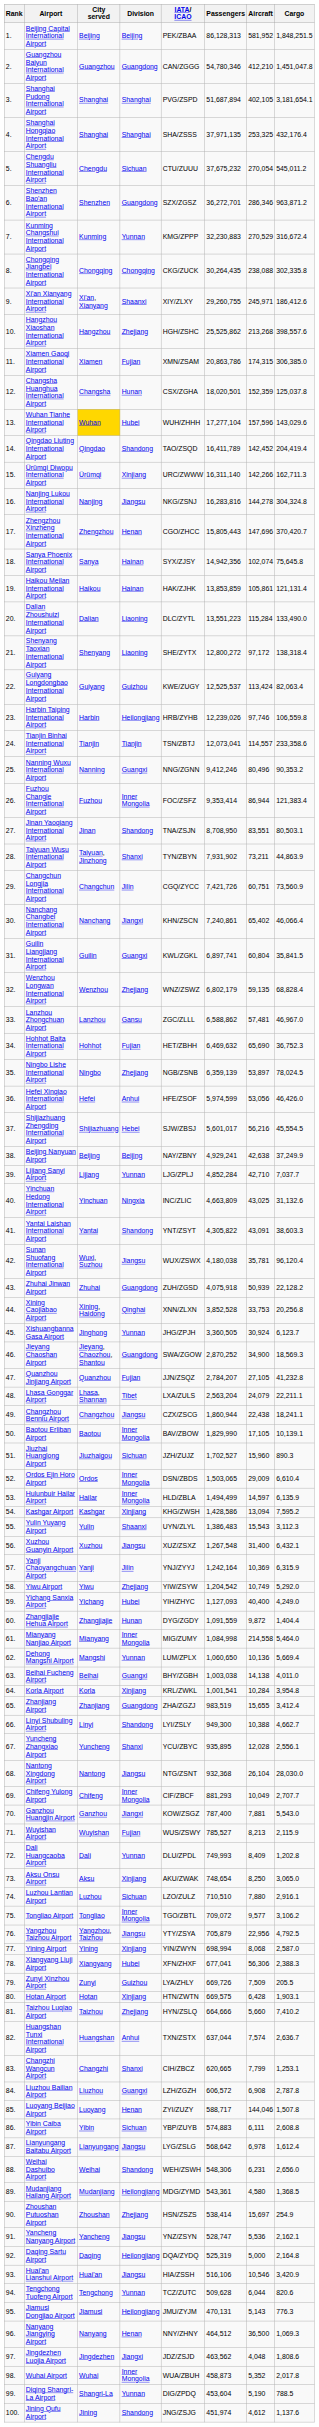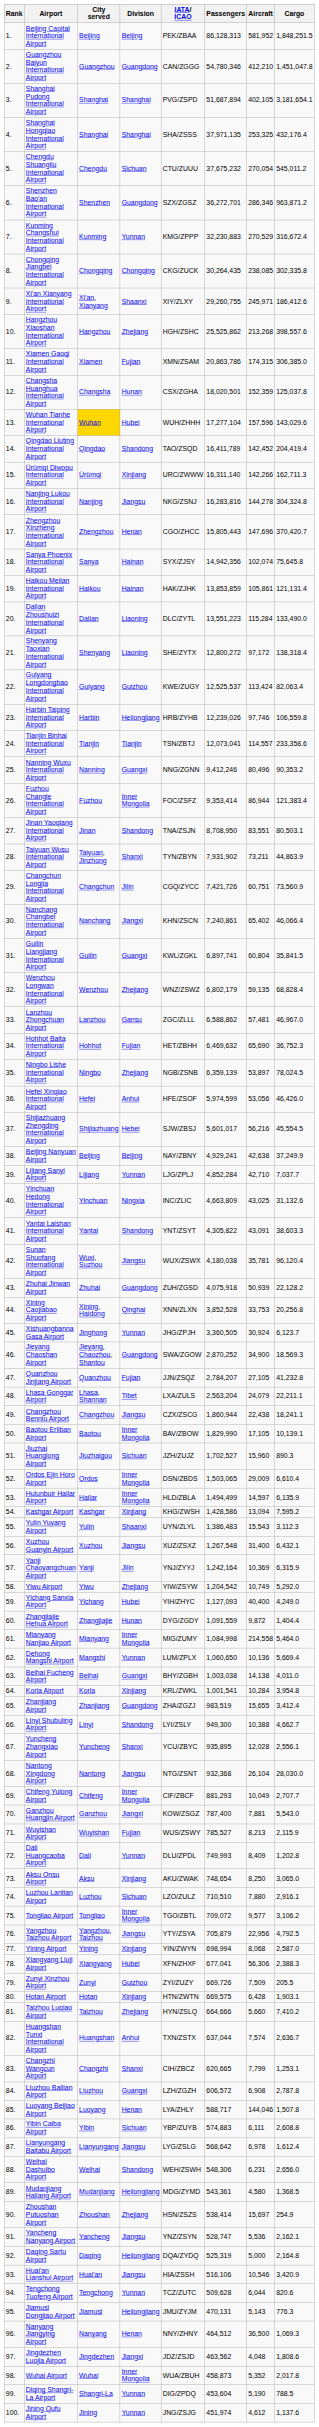(261, 271) 238,088 -> (261, 271) 238,085
(178, 1982) LYA/ZHLY -> (178, 1982) ZYI/ZUZY
(178, 2110) ZYI/ZUZY -> (178, 2110) LYA/ZHLY
(137, 2413) Shandong -> (133, 2413) Yunnan
